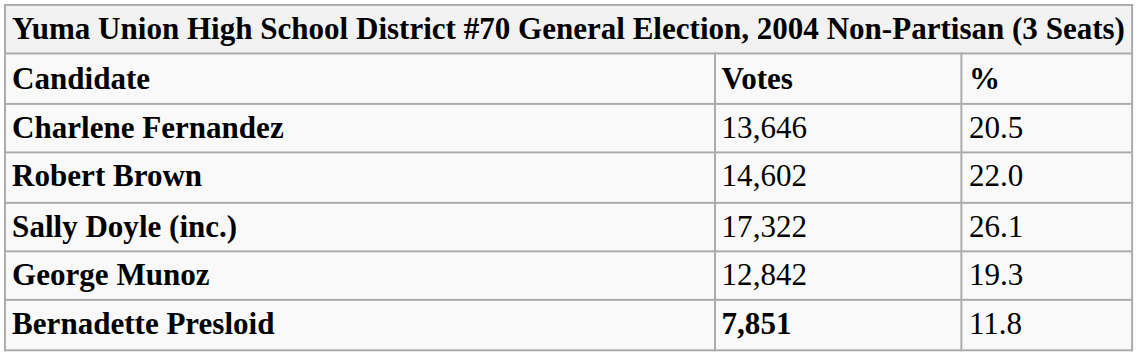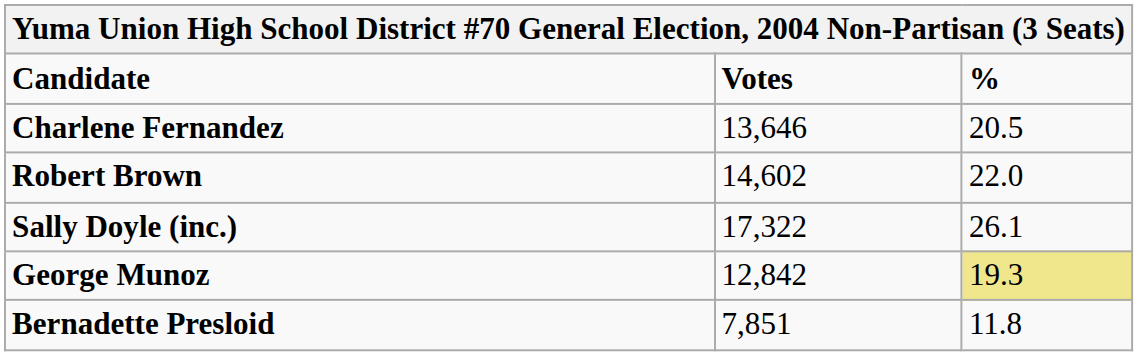(996, 275) no background -> (996, 275) khaki background
(757, 324) bold -> (757, 324) normal
